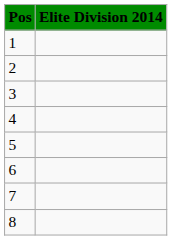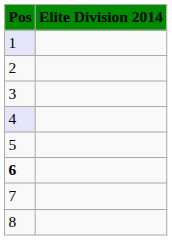(12, 42) no background -> (12, 42) lavender background
(12, 119) no background -> (12, 119) lavender background
(12, 170) normal -> (12, 170) bold
